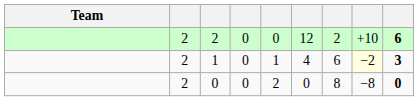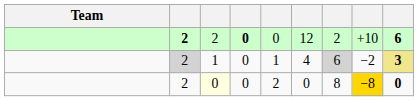(185, 39) normal -> (185, 39) bold
(246, 39) normal -> (246, 39) bold
(185, 61) no background -> (185, 61) lightgrey background
(337, 61) no background -> (337, 61) lightgrey background
(367, 61) lightyellow background -> (367, 61) no background
(398, 61) no background -> (398, 61) khaki background
(215, 84) no background -> (215, 84) lightyellow background
(367, 84) no background -> (367, 84) gold background
